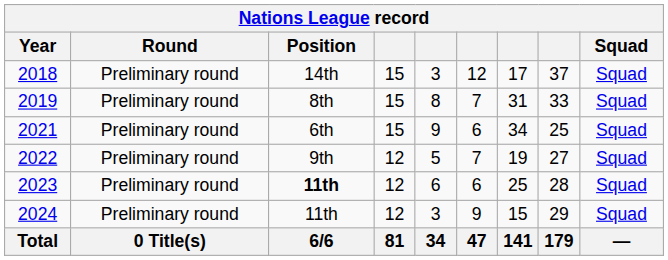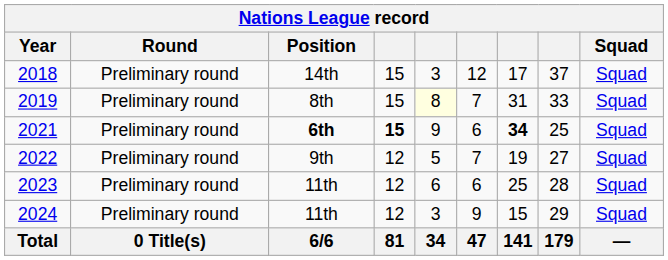(436, 102) no background -> (436, 102) lightyellow background
(321, 130) normal -> (321, 130) bold
(394, 130) normal -> (394, 130) bold
(518, 130) normal -> (518, 130) bold
(321, 185) bold -> (321, 185) normal
